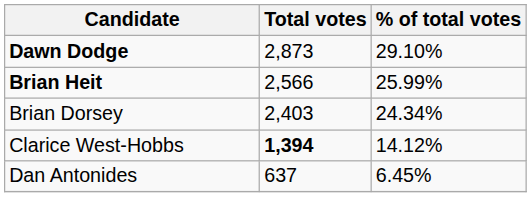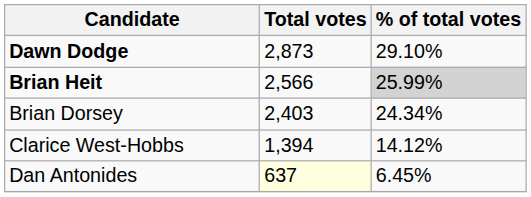(409, 82) no background -> (409, 82) lightgrey background
(289, 144) bold -> (289, 144) normal
(281, 176) no background -> (281, 176) lightyellow background
